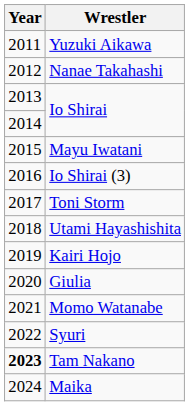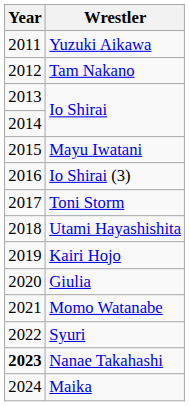(106, 70) Nanae Takahashi -> (92, 70) Tam Nakano
(92, 360) Tam Nakano -> (106, 360) Nanae Takahashi
